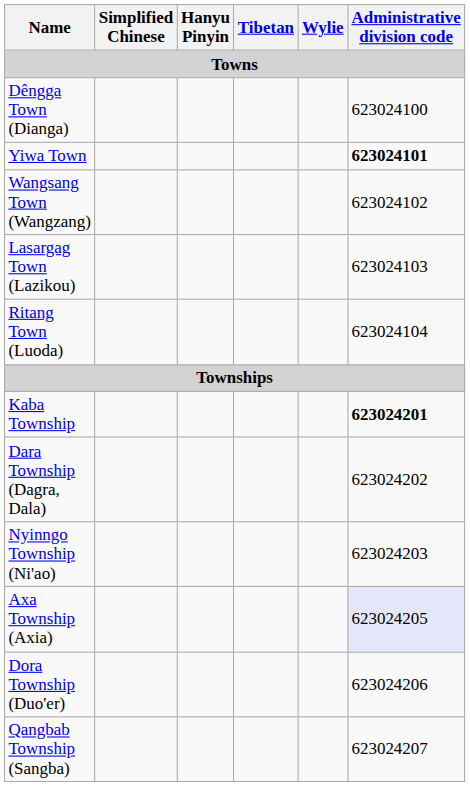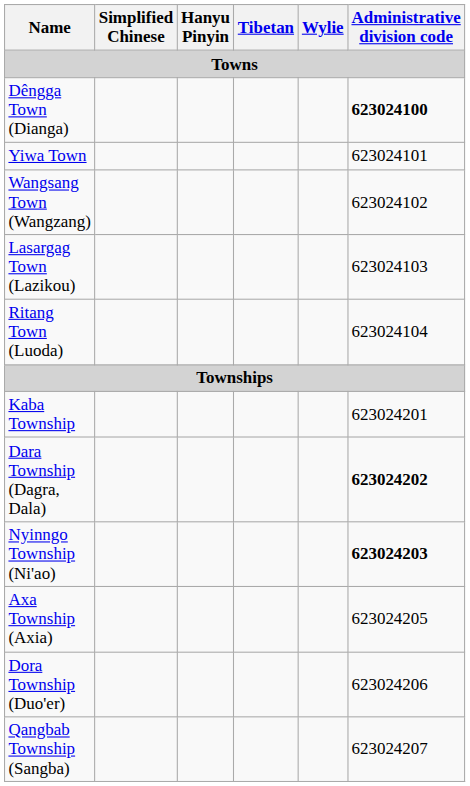(390, 109) normal -> (390, 109) bold
(390, 155) bold -> (390, 155) normal
(390, 414) bold -> (390, 414) normal
(390, 479) normal -> (390, 479) bold
(390, 554) normal -> (390, 554) bold
(390, 619) lavender background -> (390, 619) no background
